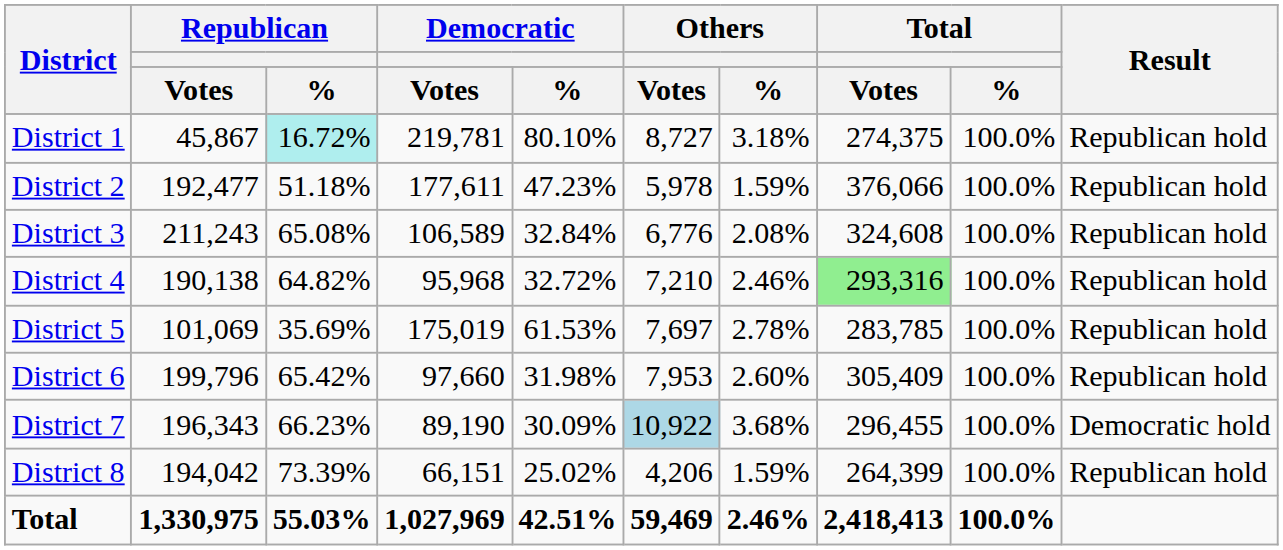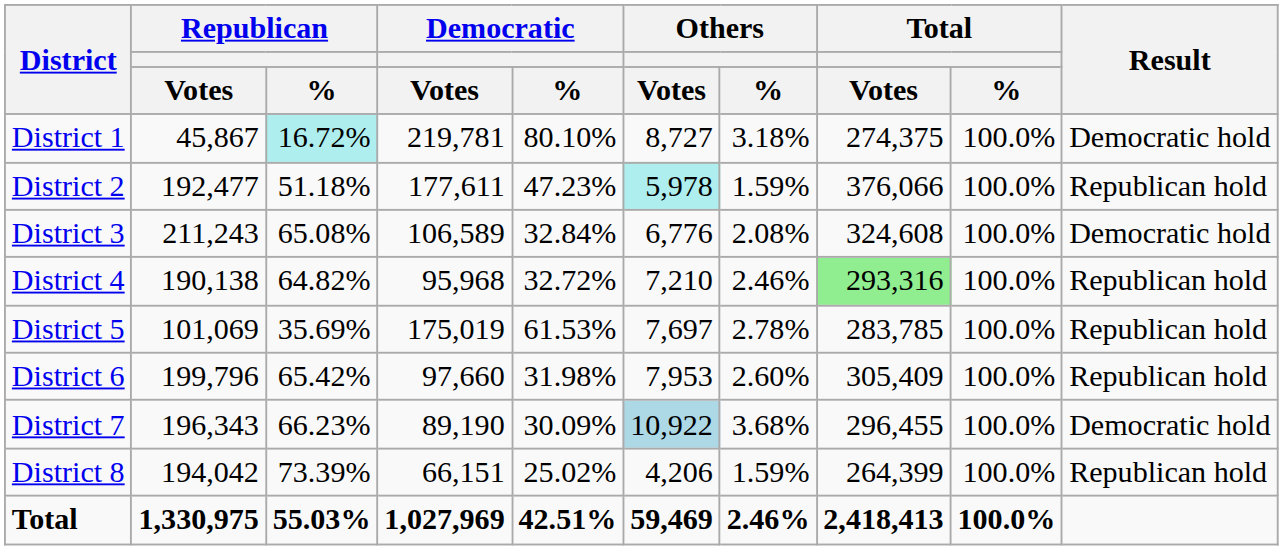(1168, 137) Republican hold -> (1170, 137) Democratic hold
(679, 185) no background -> (679, 185) paleturquoise background
(1168, 233) Republican hold -> (1170, 233) Democratic hold
